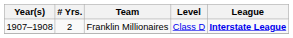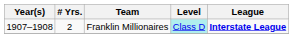(189, 27) no background -> (189, 27) paleturquoise background
